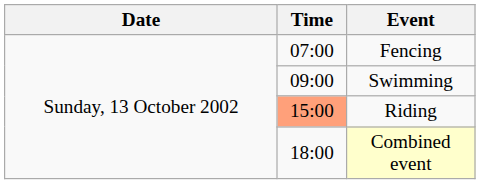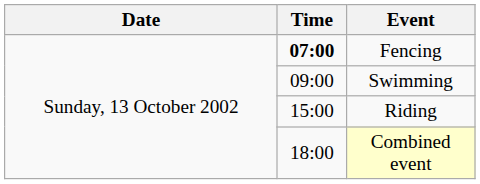(312, 50) normal -> (312, 50) bold
(312, 111) lightsalmon background -> (312, 111) no background
